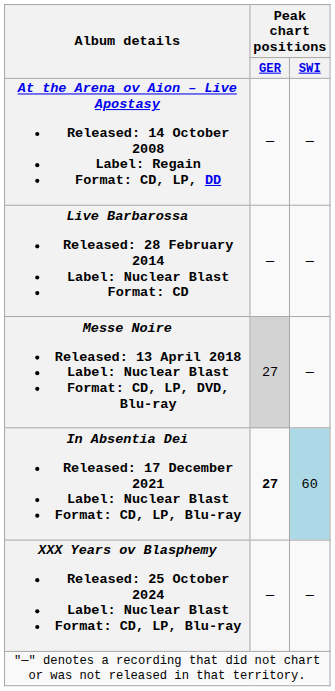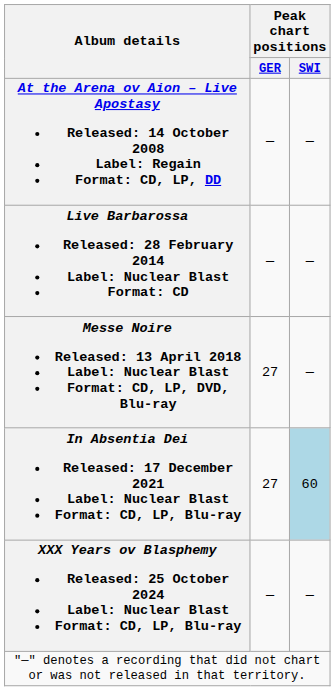(270, 372) lightgrey background -> (270, 372) no background
(270, 484) bold -> (270, 484) normal
